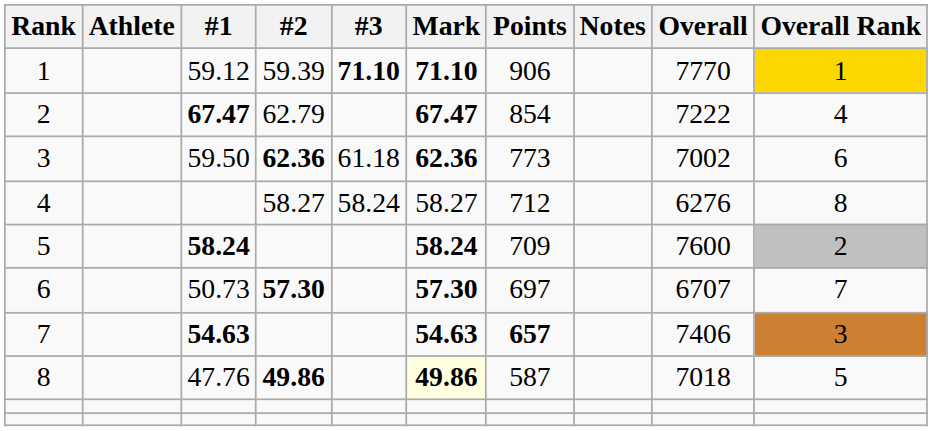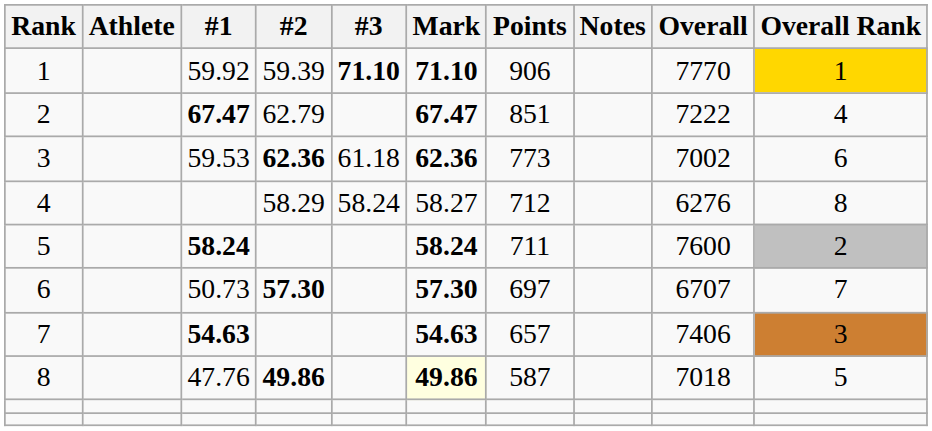(219, 70) 59.12 -> (219, 70) 59.92
(530, 114) 854 -> (530, 114) 851
(219, 158) 59.50 -> (219, 158) 59.53
(294, 202) 58.27 -> (294, 202) 58.29
(530, 245) 709 -> (530, 245) 711
(530, 333) bold -> (530, 333) normal
